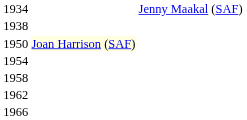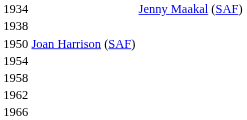(83, 43) lightyellow background -> (83, 43) no background
